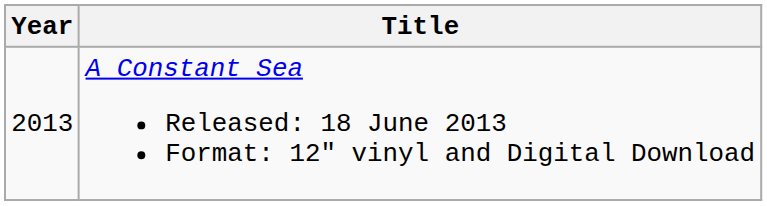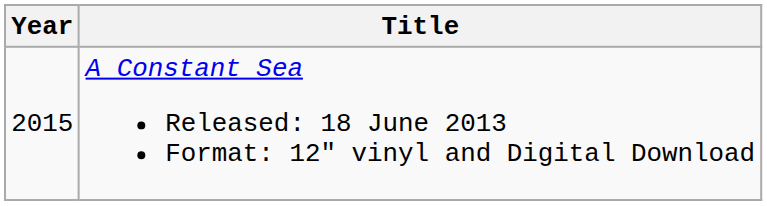(42, 124) 2013 -> (42, 124) 2015
